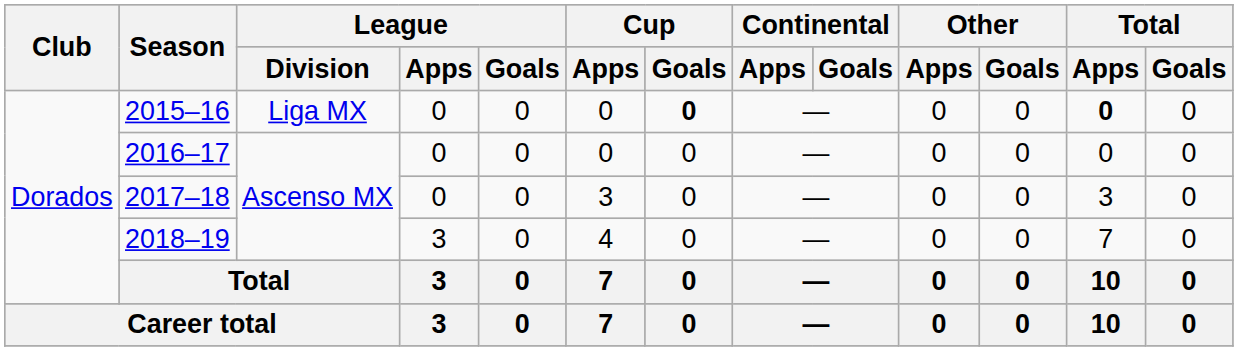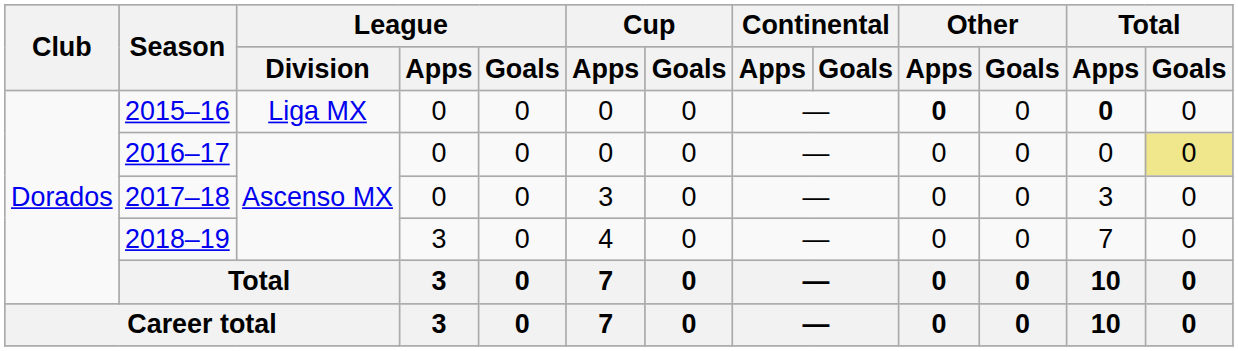(689, 111) bold -> (689, 111) normal
(939, 111) normal -> (939, 111) bold
(1189, 153) no background -> (1189, 153) khaki background
